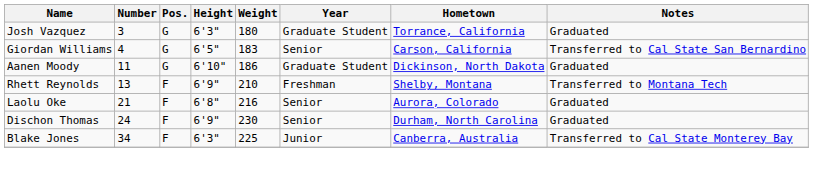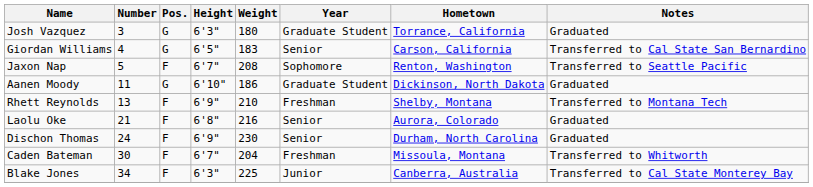+ row: (37, 67)
+ row: (50, 156)
